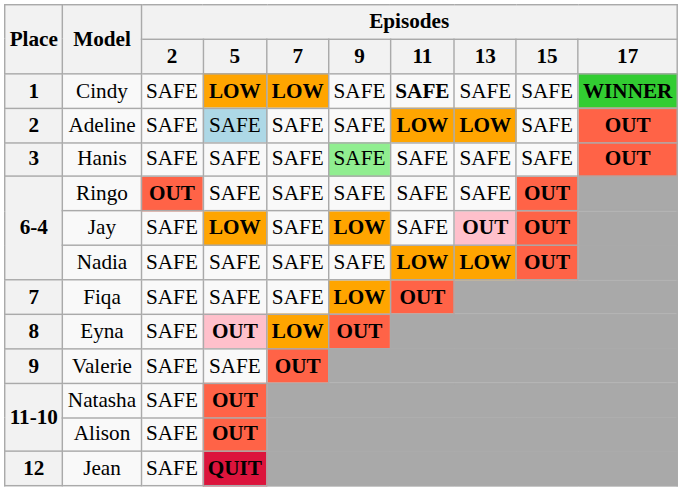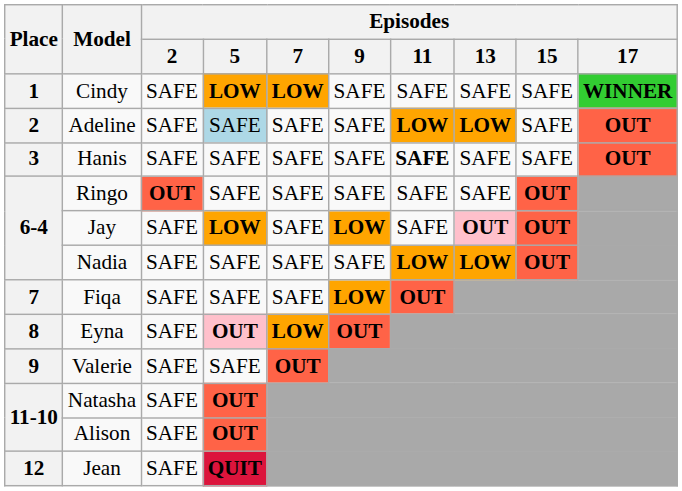(422, 90) bold -> (422, 90) normal
(360, 158) lightgreen background -> (360, 158) no background
(422, 158) normal -> (422, 158) bold
